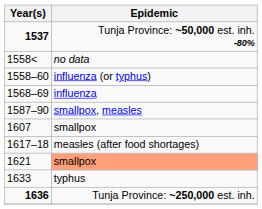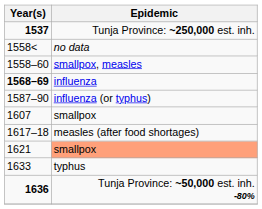(176, 36) Tunja Province: ~50,000 est. inh. -80% -> (173, 30) Tunja Province: ~250,000 est. inh.
(102, 76) influenza (or typhus) -> (98, 64) smallpox, measles
(28, 93) normal -> (28, 81) bold
(98, 110) smallpox, measles -> (102, 98) influenza (or typhus)
(173, 195) Tunja Province: ~250,000 est. inh. -> (176, 189) Tunja Province: ~50,000 est. inh. -80%
